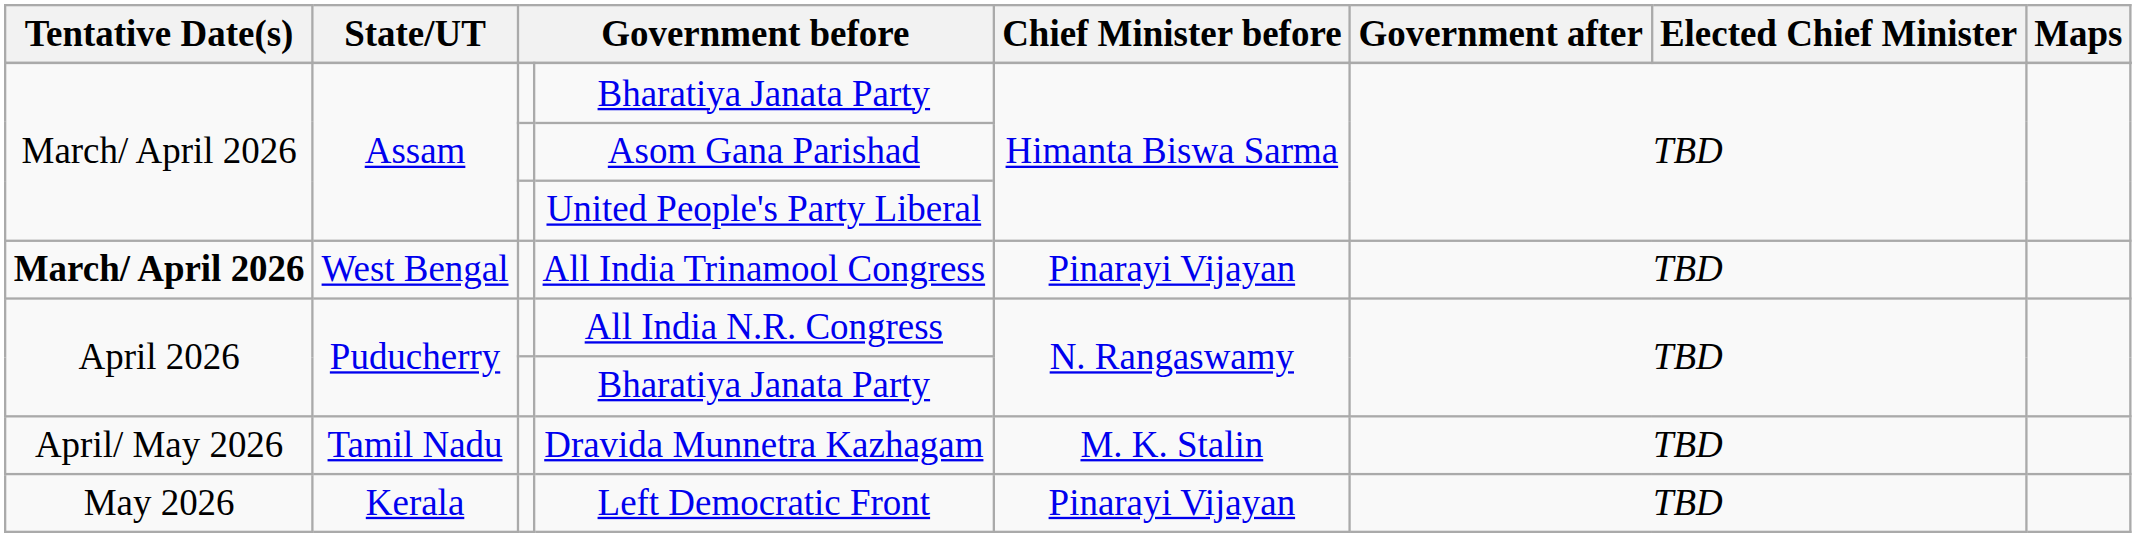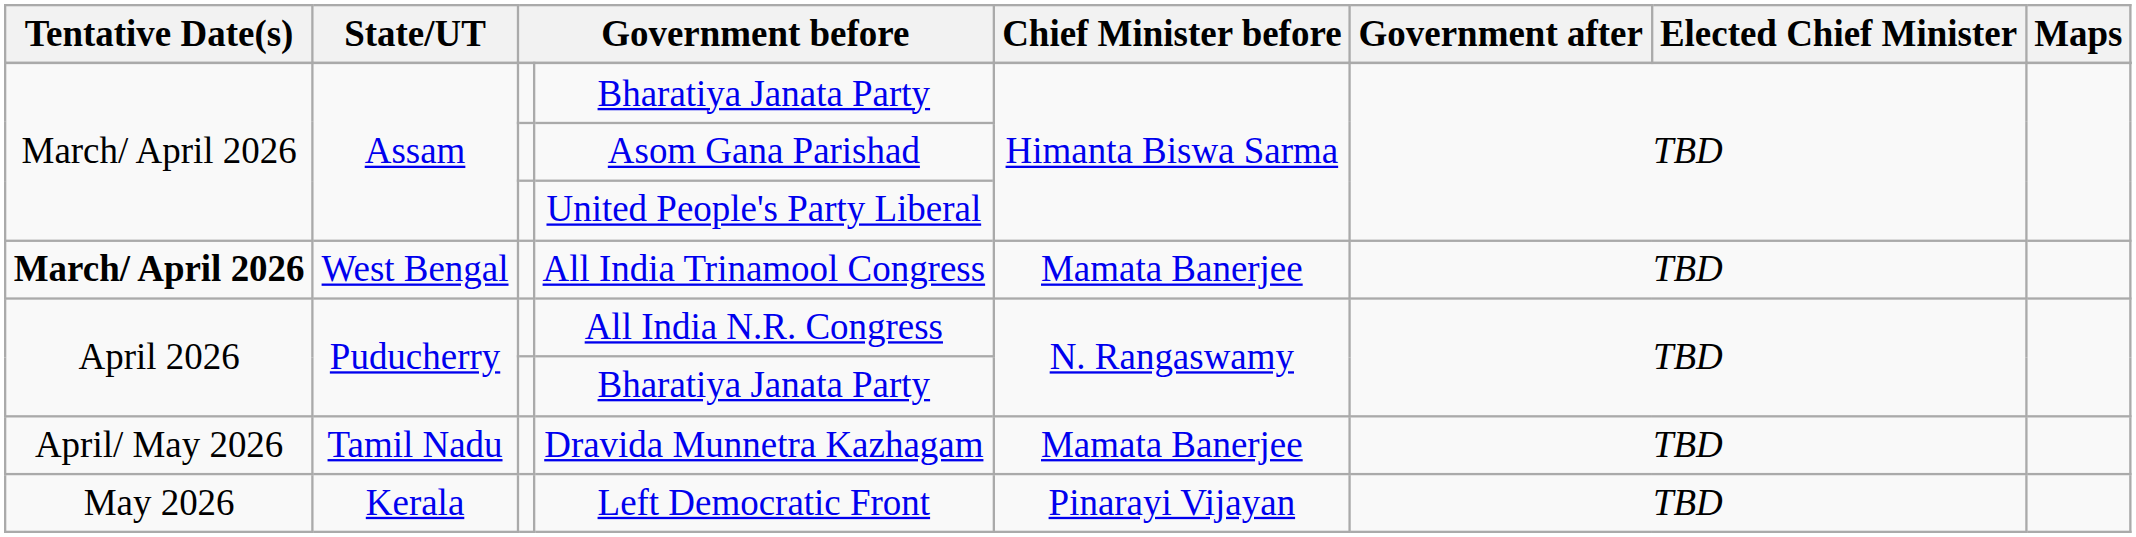(1172, 268) Pinarayi Vijayan -> (1172, 268) Mamata Banerjee
(1172, 444) M. K. Stalin -> (1172, 444) Mamata Banerjee
